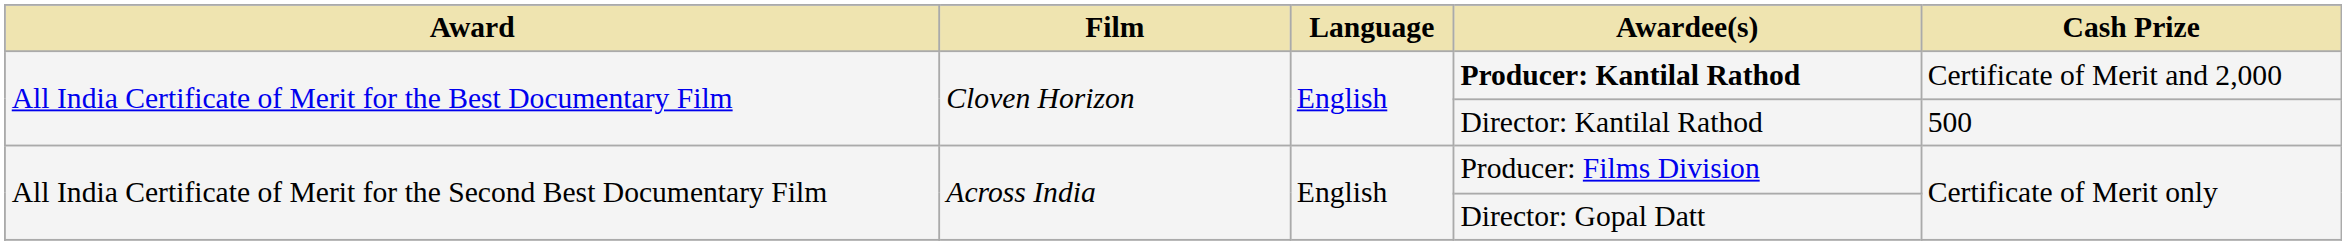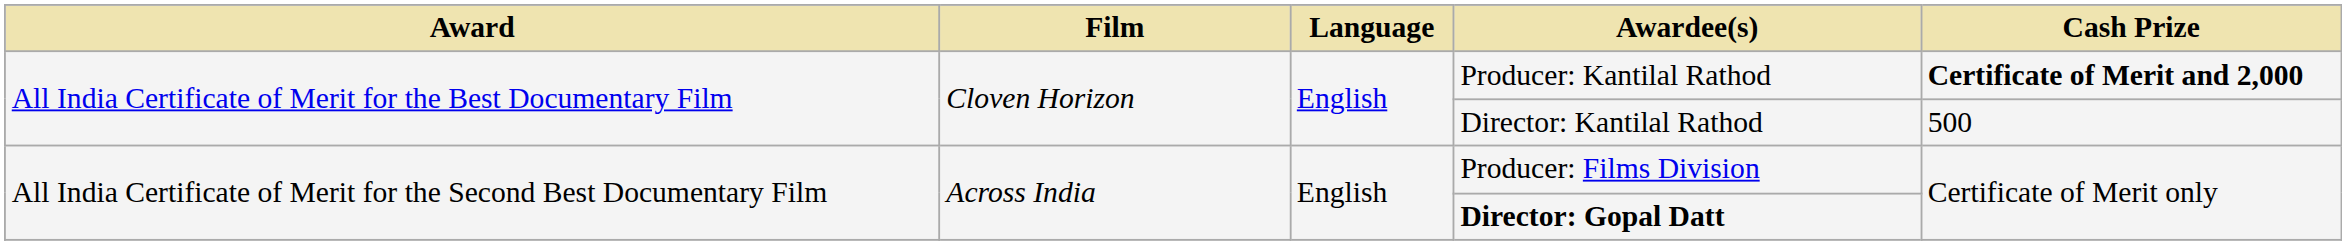(1630, 74) bold -> (1616, 74) normal
(2105, 74) normal -> (2116, 74) bold
(1583, 215) normal -> (1592, 215) bold
